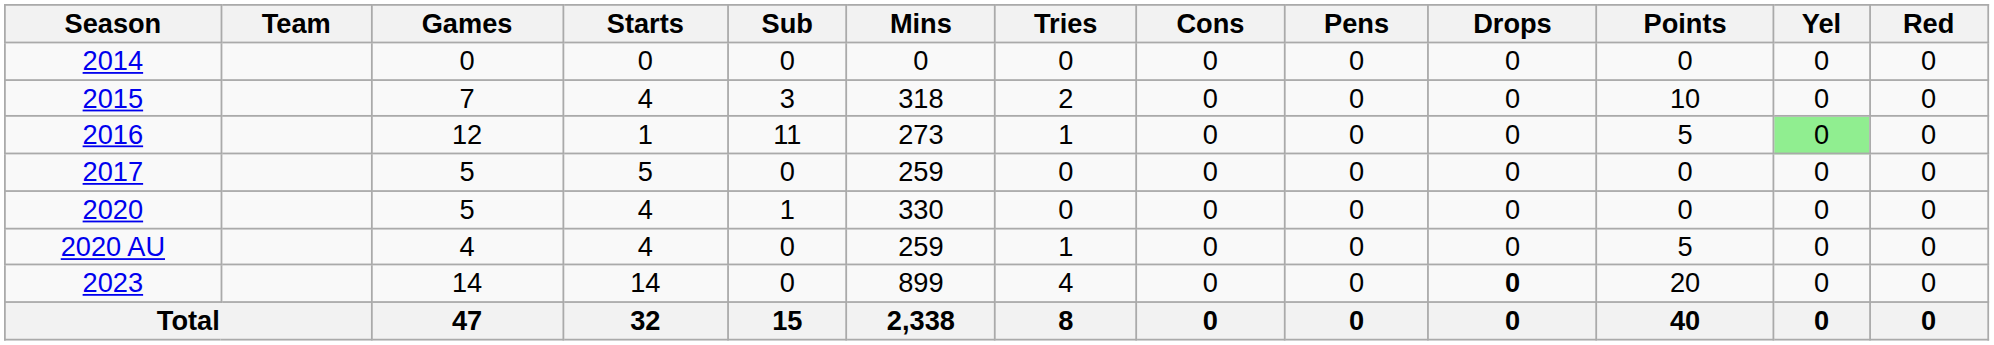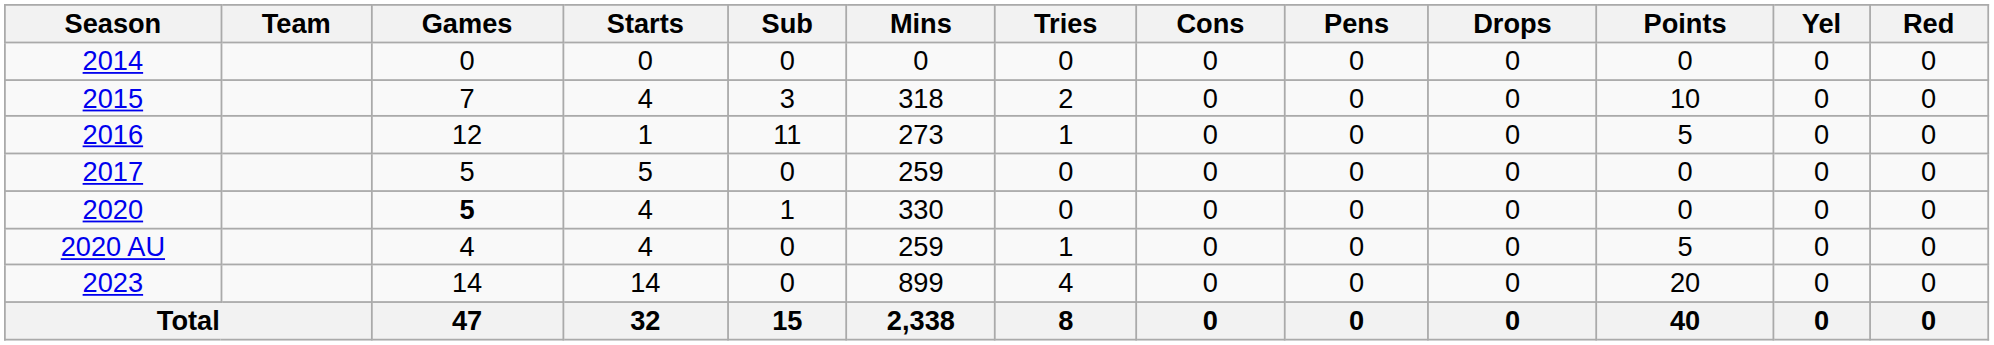(1821, 134) lightgreen background -> (1821, 134) no background
(467, 209) normal -> (467, 209) bold
(1512, 283) bold -> (1512, 283) normal
